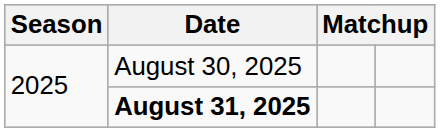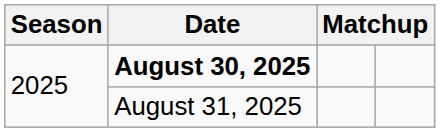(208, 65) normal -> (212, 65) bold
(212, 106) bold -> (208, 106) normal
